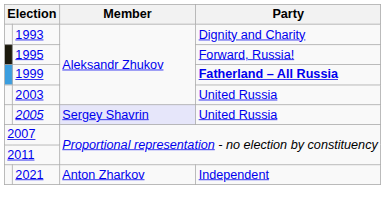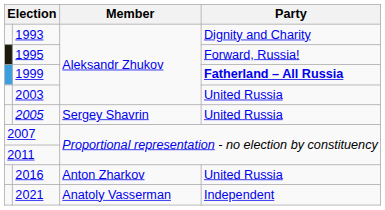(106, 114) lavender background -> (106, 114) no background
+ row: (29, 174)
(103, 174) Anton Zharkov -> (117, 194) Anatoly Vasserman
